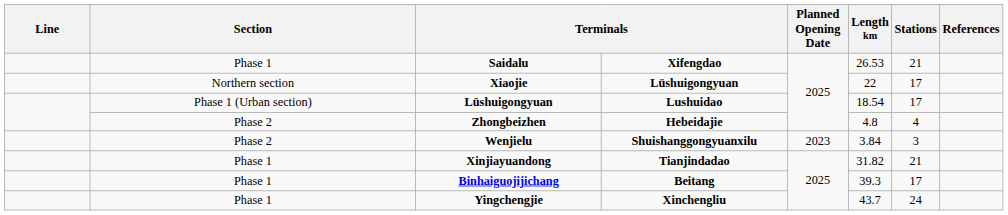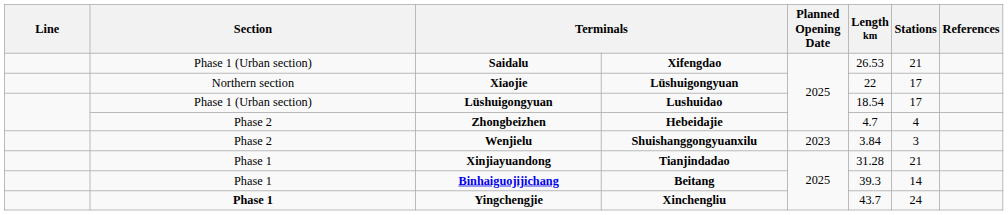(253, 63) Phase 1 -> (253, 63) Phase 1 (Urban section)
(870, 121) 4.8 -> (870, 121) 4.7
(870, 161) 31.82 -> (870, 161) 31.28
(916, 181) 17 -> (916, 181) 14
(253, 200) normal -> (253, 200) bold
